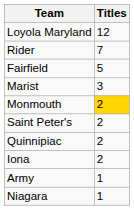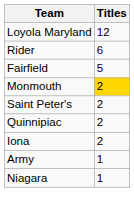(100, 50) 7 -> (100, 50) 6
- row: (23, 86)
